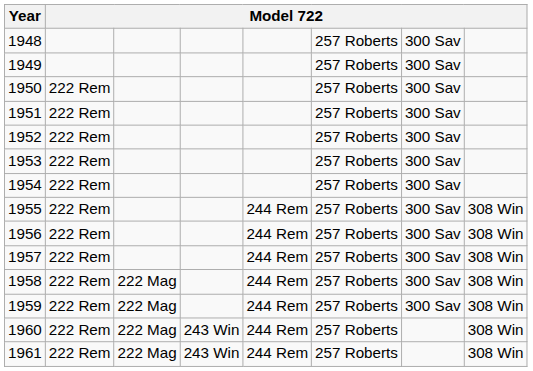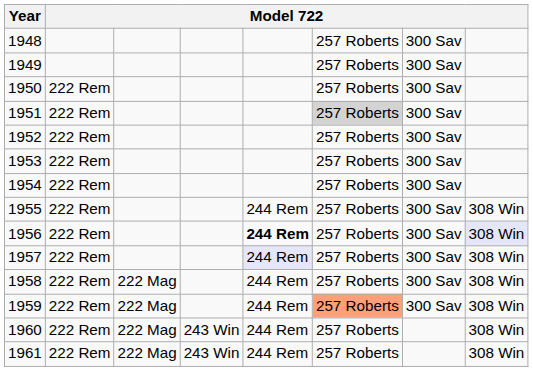(357, 112) no background -> (357, 112) lightgrey background
(277, 233) normal -> (278, 233) bold
(496, 233) no background -> (496, 233) lavender background
(277, 257) no background -> (277, 257) lavender background
(357, 305) no background -> (357, 305) lightsalmon background
